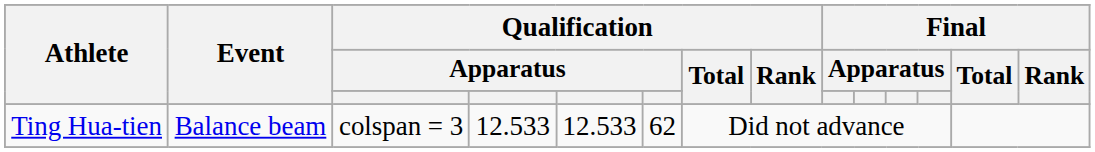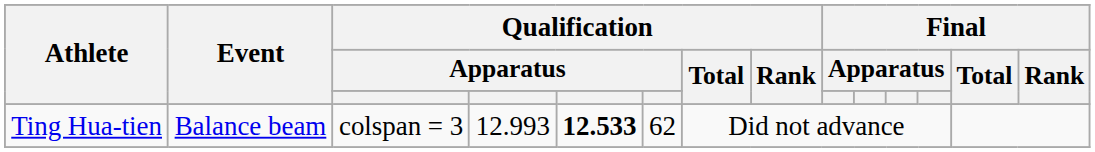(513, 125) 12.533 -> (513, 125) 12.993
(599, 125) normal -> (599, 125) bold
